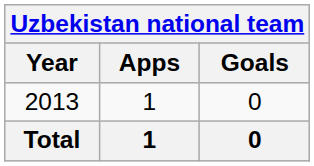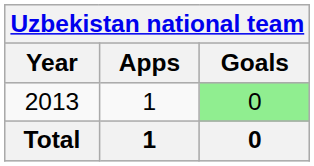(255, 101) no background -> (255, 101) lightgreen background
